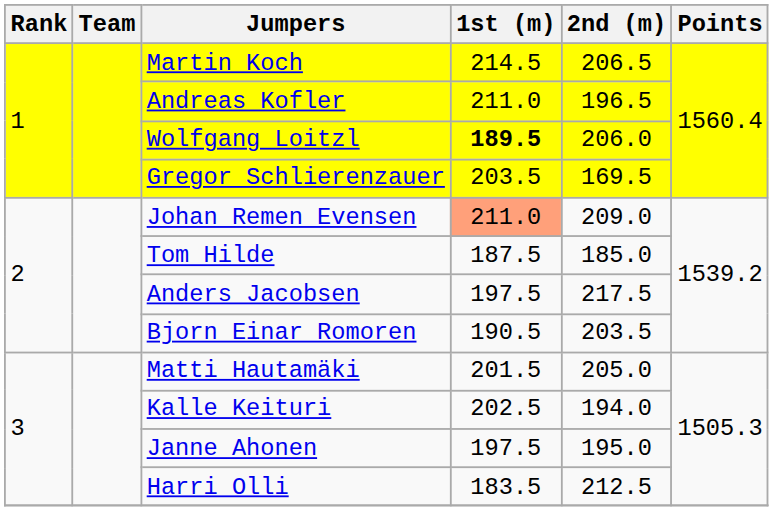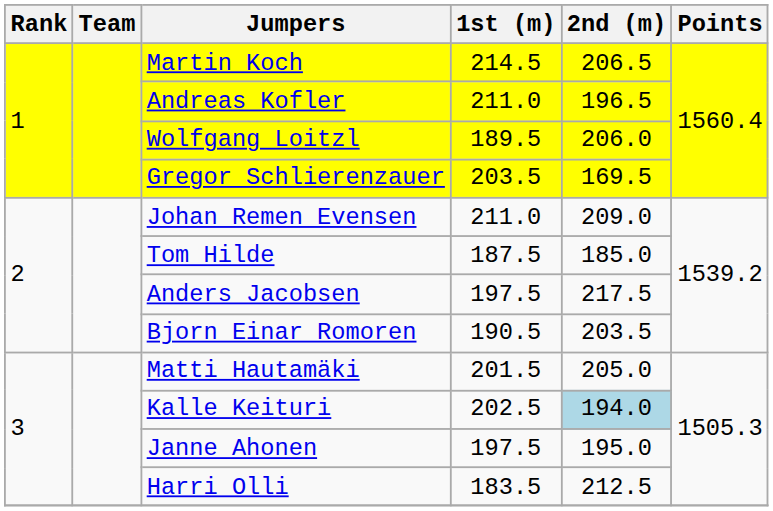(506, 140) bold -> (506, 140) normal
(506, 217) lightsalmon background -> (506, 217) no background
(616, 410) no background -> (616, 410) lightblue background
